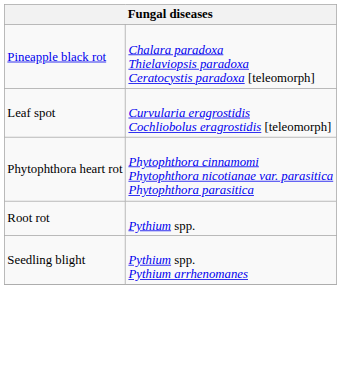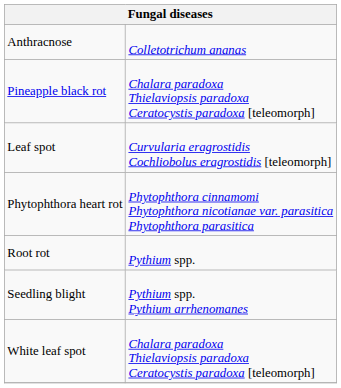+ row: (40, 42)
+ row: (46, 351)
